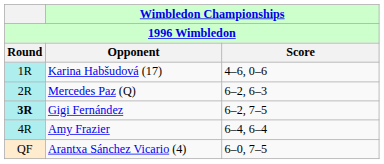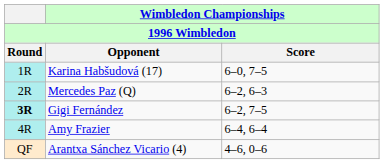(246, 71) 4–6, 0–6 -> (246, 71) 6–0, 7–5
(246, 149) 6–0, 7–5 -> (246, 149) 4–6, 0–6
